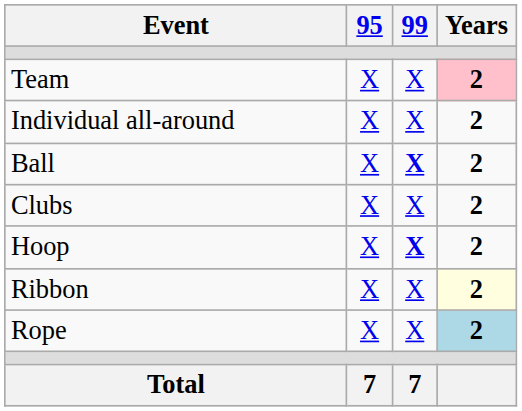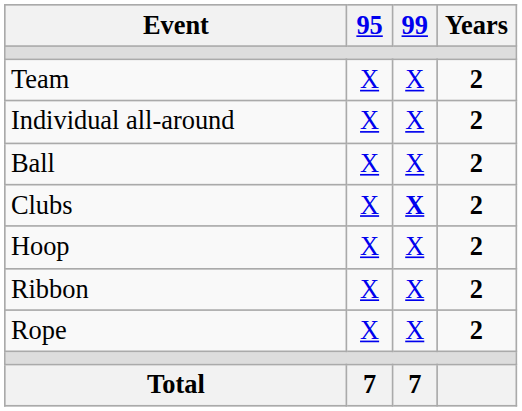(476, 79) pink background -> (476, 79) no background
(415, 163) bold -> (415, 163) normal
(415, 205) normal -> (415, 205) bold
(415, 246) bold -> (415, 246) normal
(476, 288) lightyellow background -> (476, 288) no background
(476, 330) lightblue background -> (476, 330) no background
